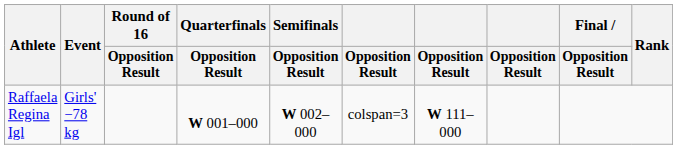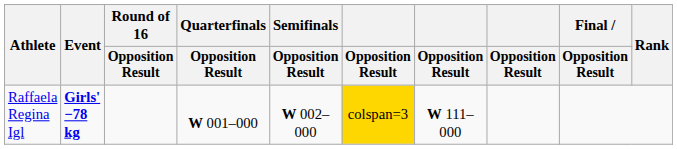(80, 115) normal -> (82, 115) bold
(378, 115) no background -> (378, 115) gold background
